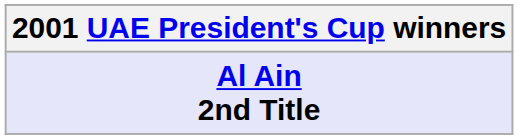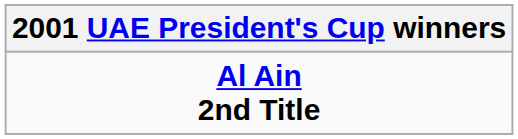(259, 92) lavender background -> (259, 92) no background
